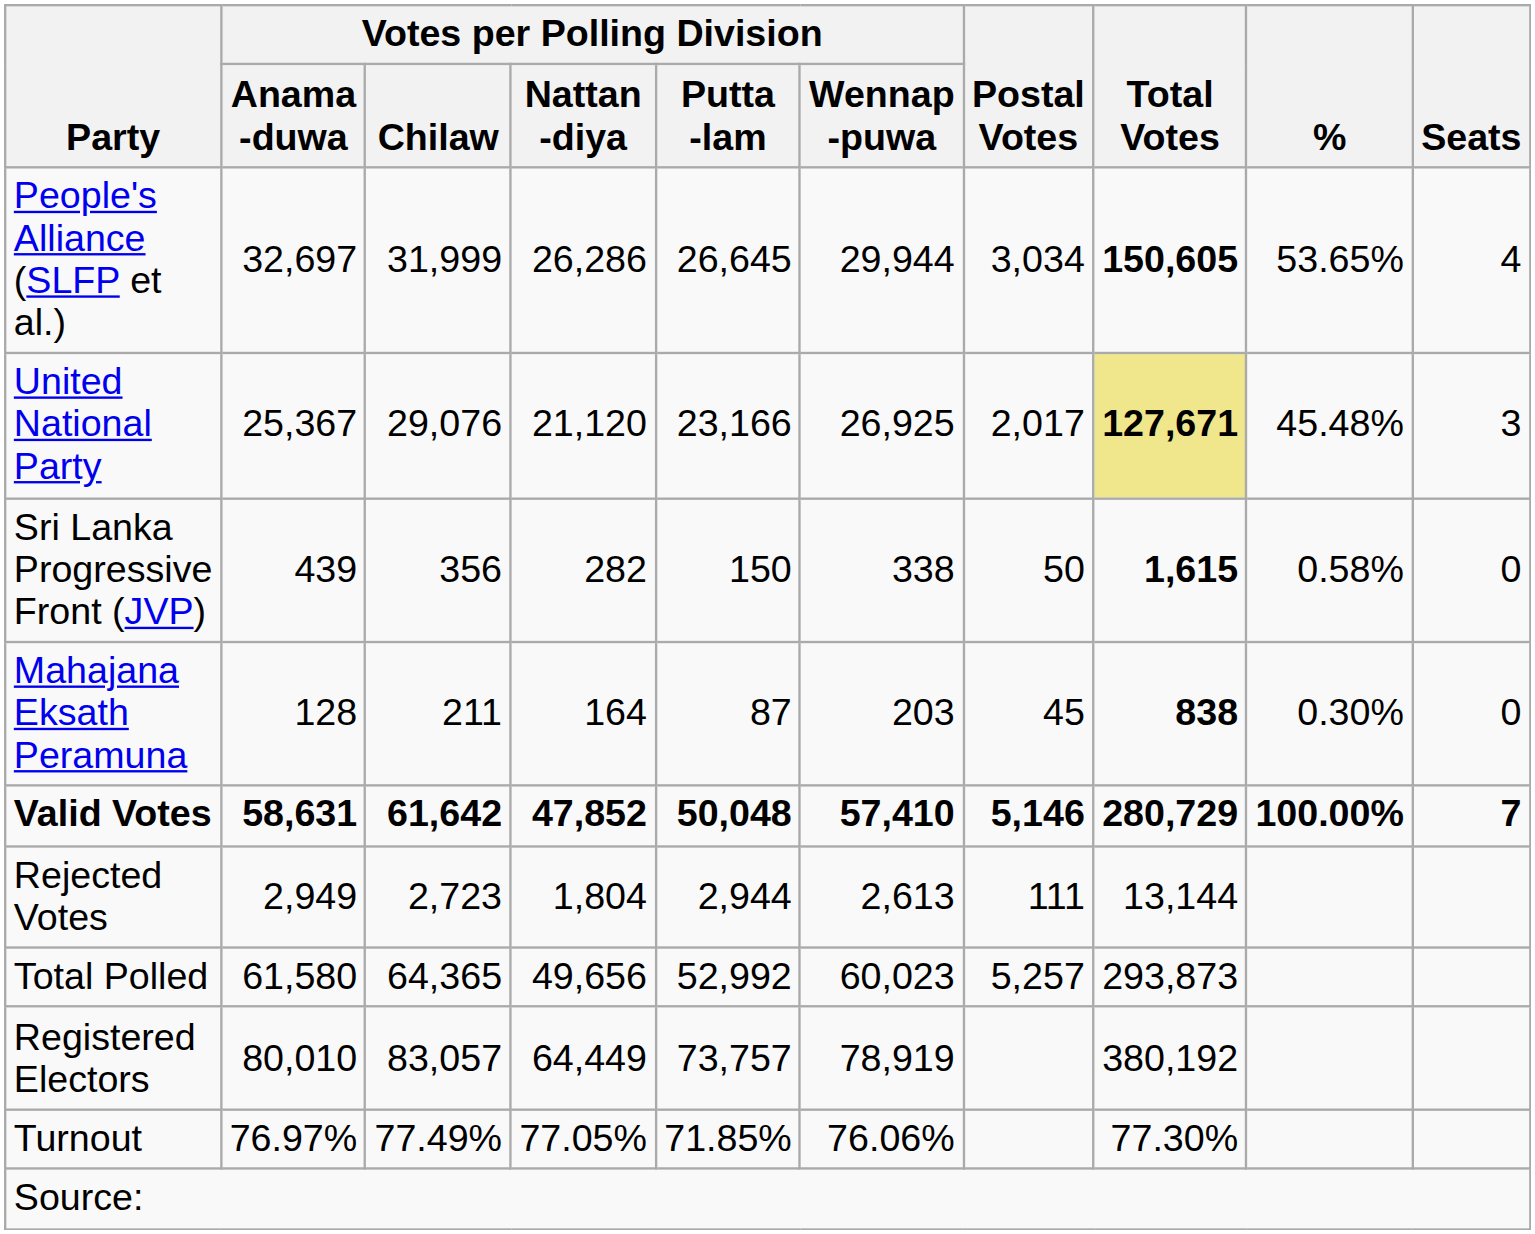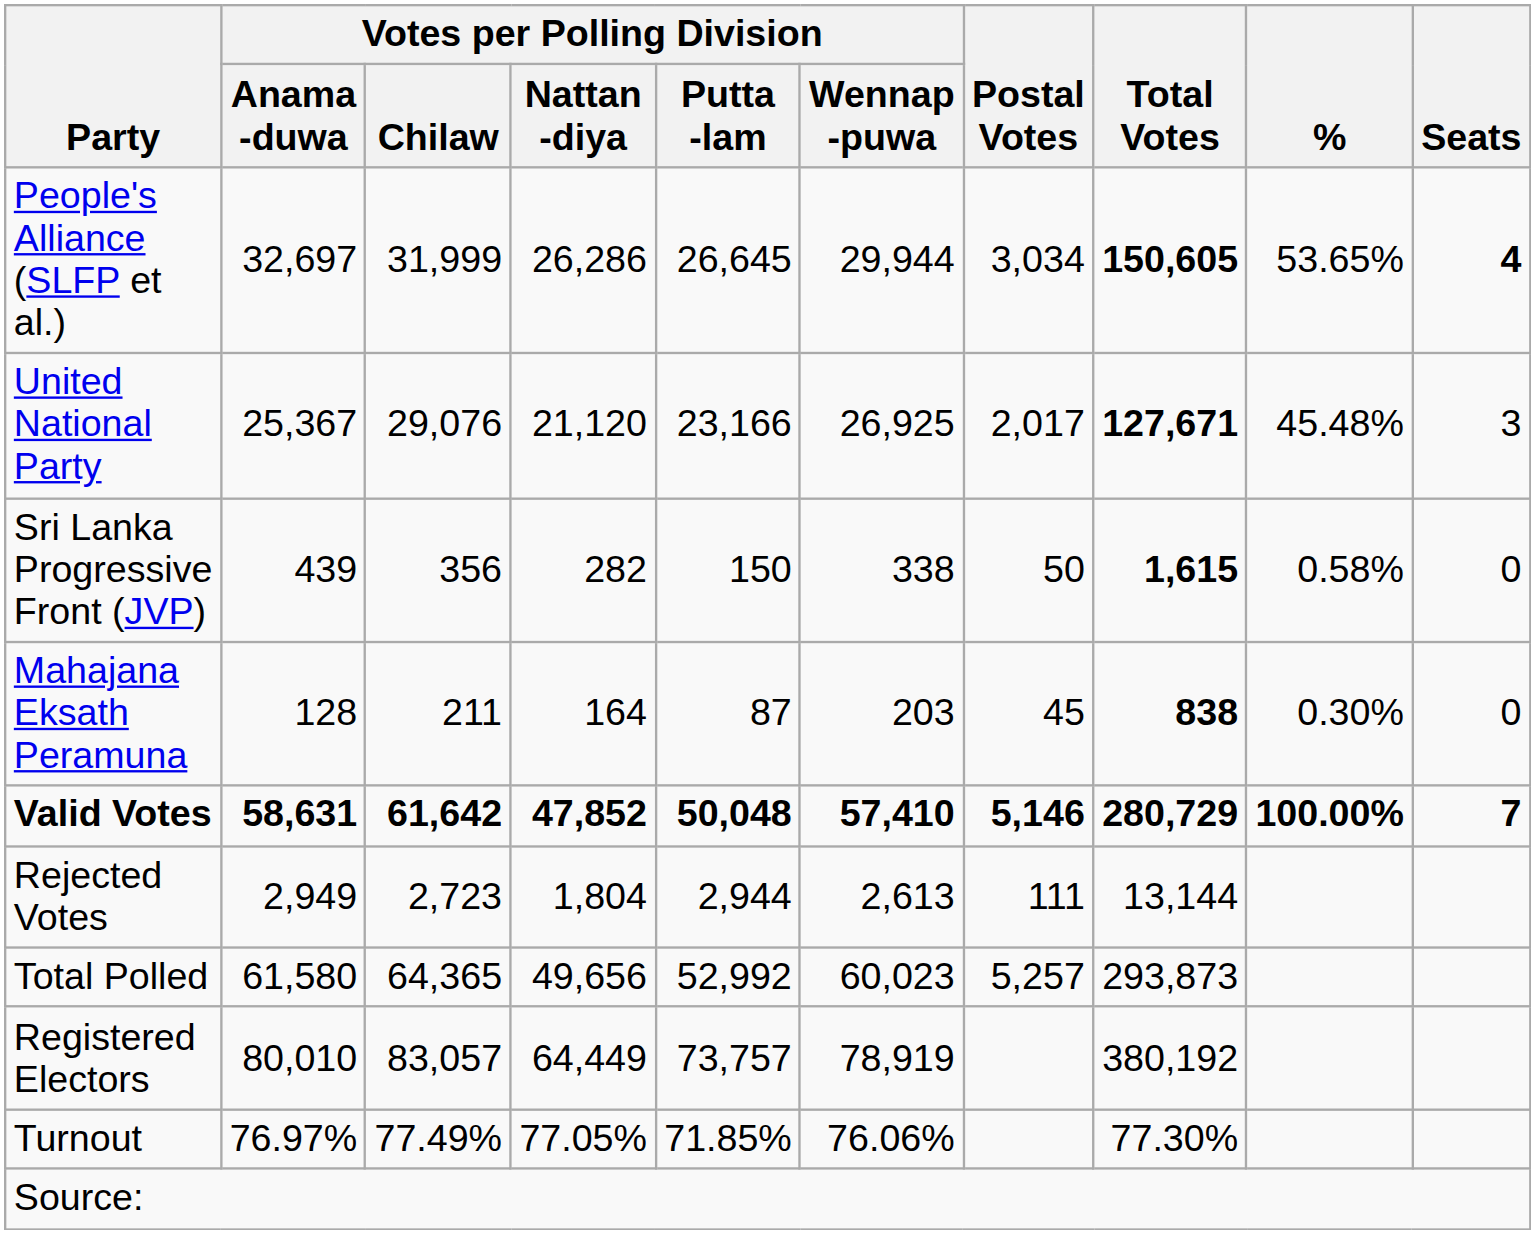(1511, 259) normal -> (1511, 259) bold
(1170, 424) khaki background -> (1170, 424) no background
